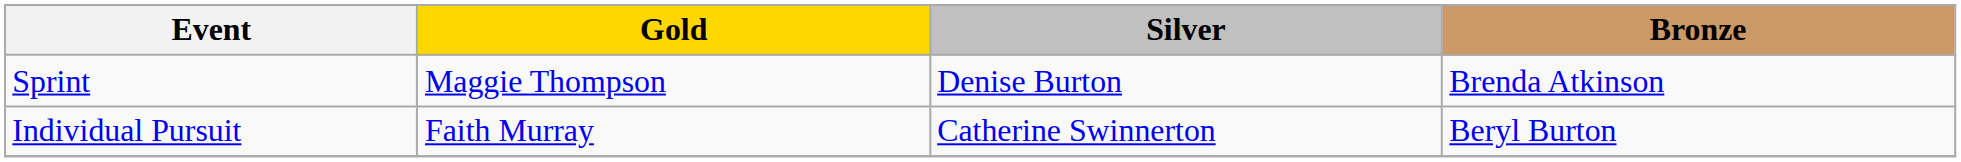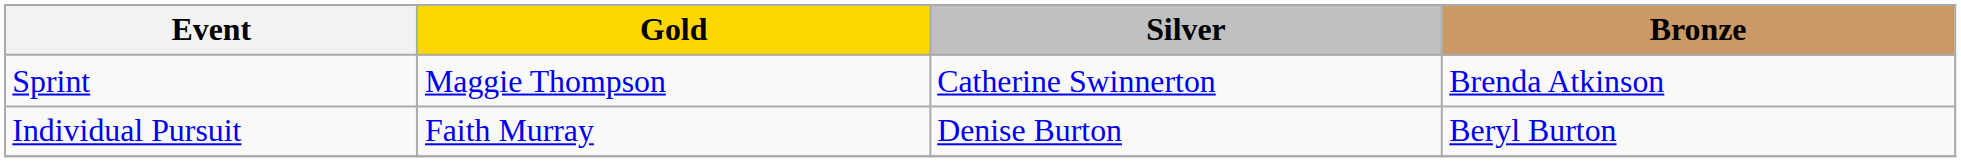(1030, 80) Denise Burton -> (1076, 80) Catherine Swinnerton
(1076, 130) Catherine Swinnerton -> (1030, 130) Denise Burton
